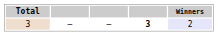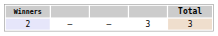columns swapped: (28, 11) <-> (190, 12)
(148, 24) bold -> (148, 24) normal
